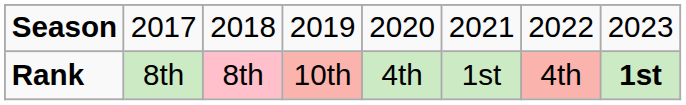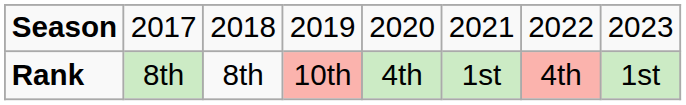(243, 74) pink background -> (243, 74) no background
(641, 74) bold -> (641, 74) normal
